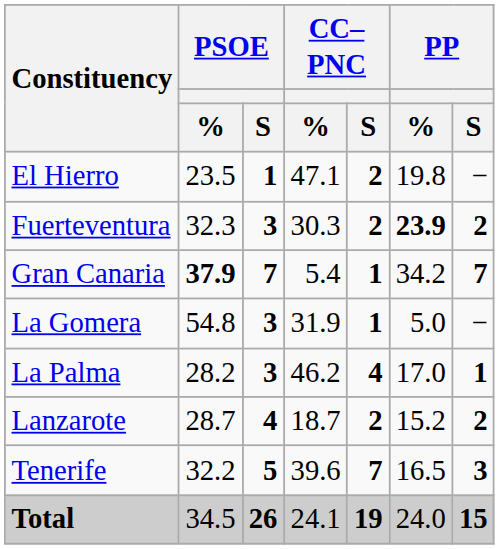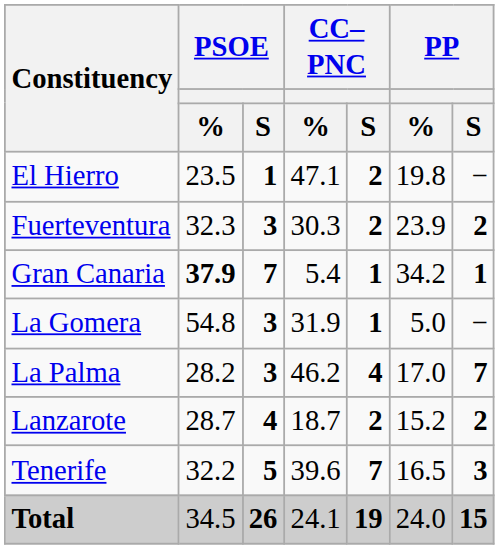(421, 225) bold -> (421, 225) normal
(481, 274) 7 -> (481, 274) 1
(481, 372) 1 -> (481, 372) 7
